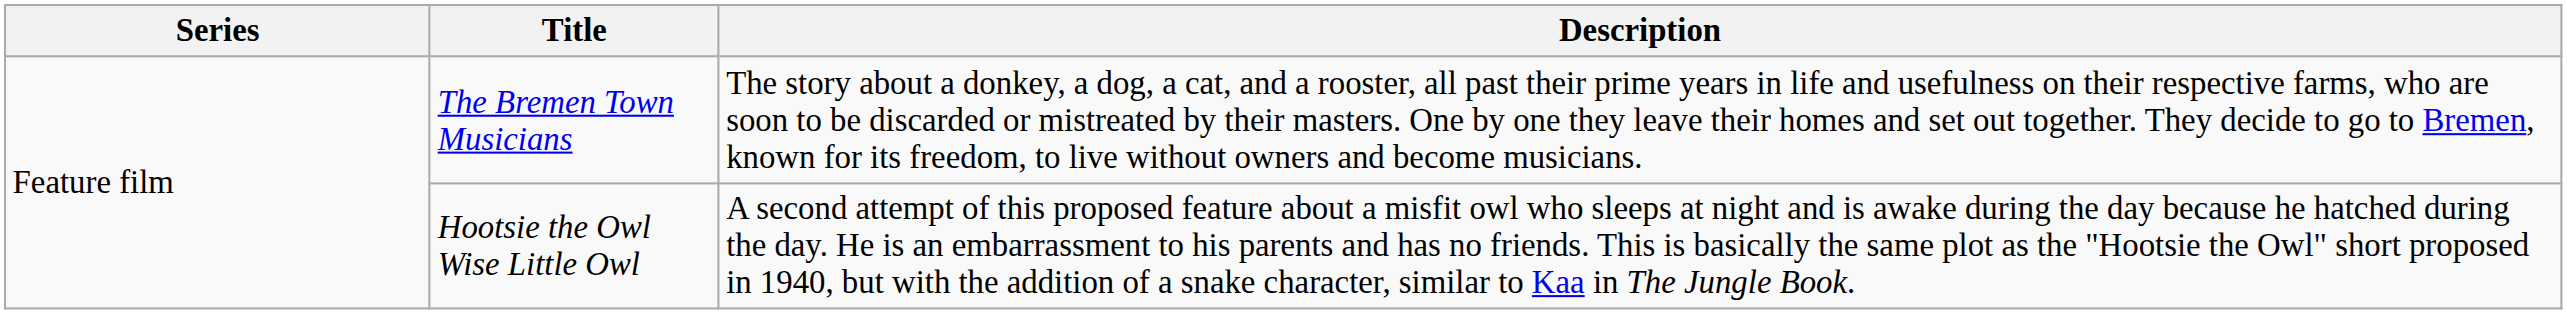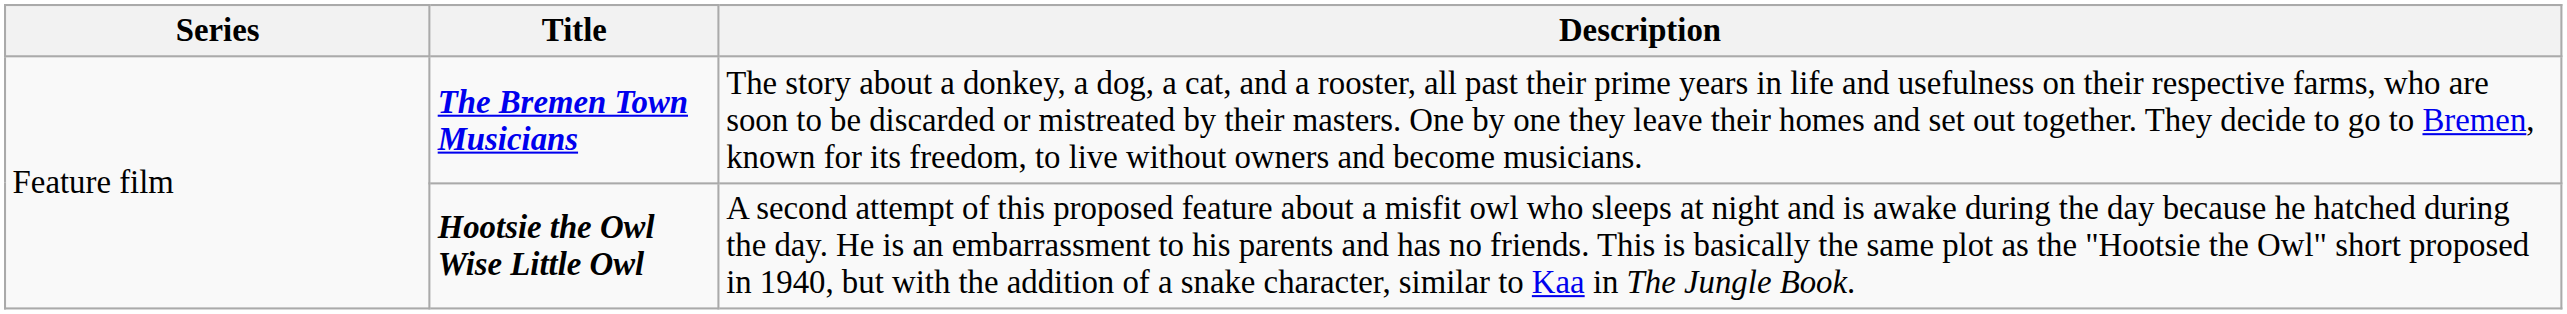(556, 119) normal -> (563, 119) bold
(544, 245) normal -> (546, 245) bold
